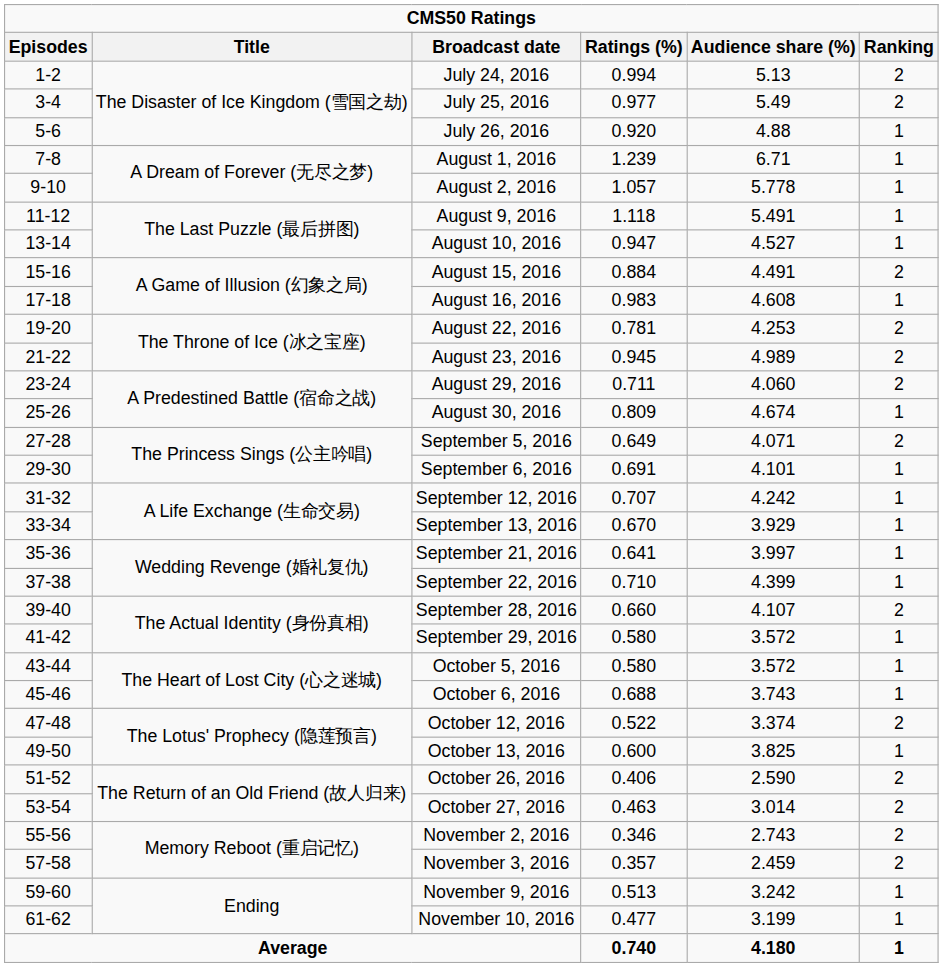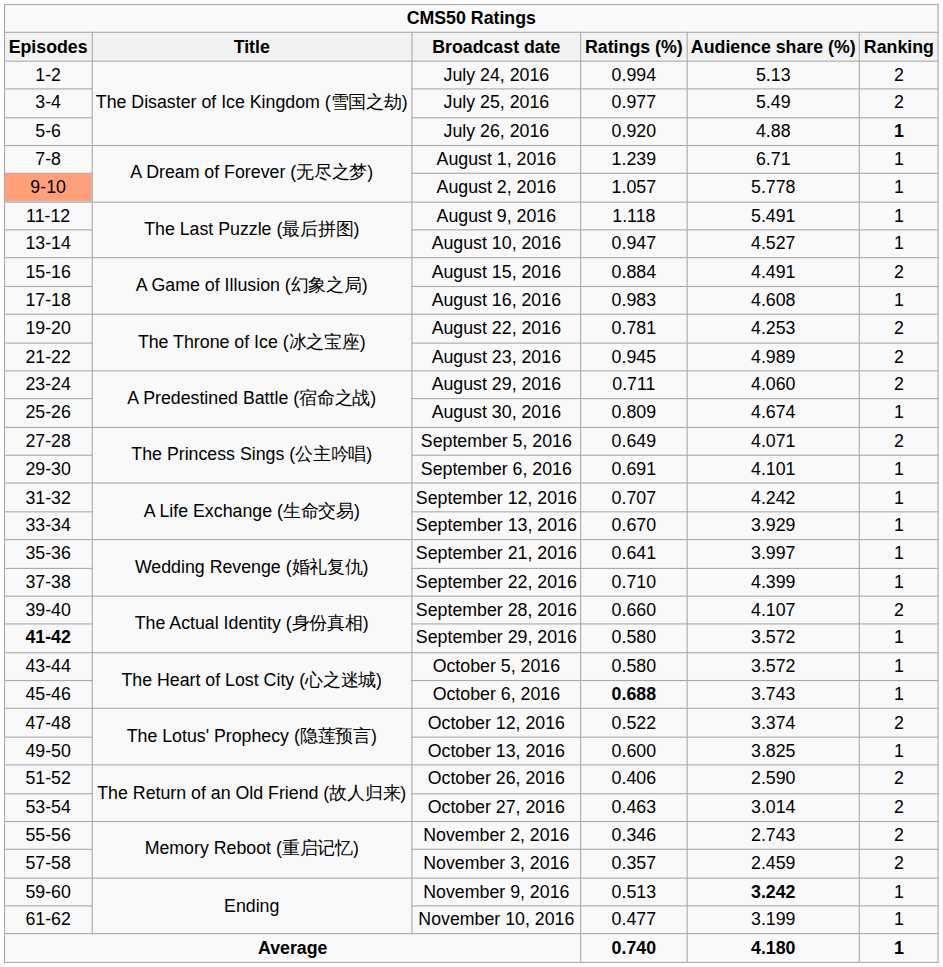(899, 131) normal -> (899, 131) bold
(48, 187) no background -> (48, 187) lightsalmon background
(48, 638) normal -> (48, 638) bold
(634, 694) normal -> (634, 694) bold
(773, 891) normal -> (773, 891) bold
